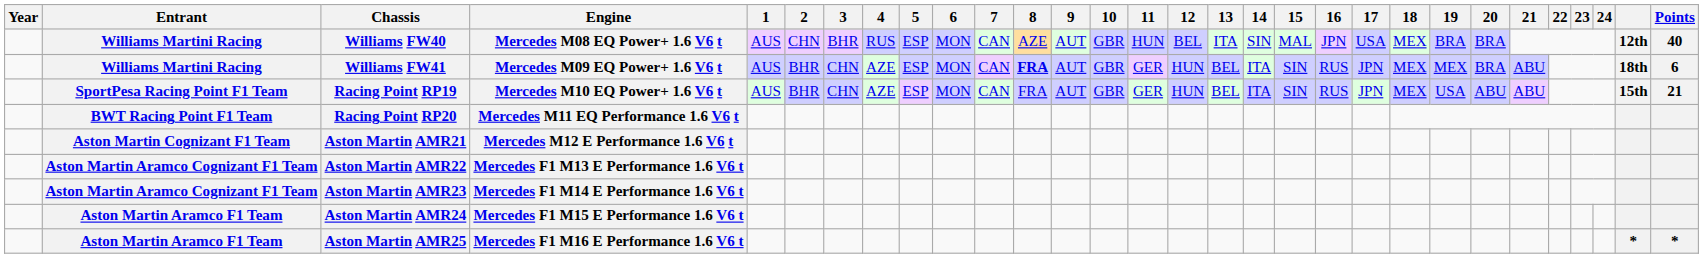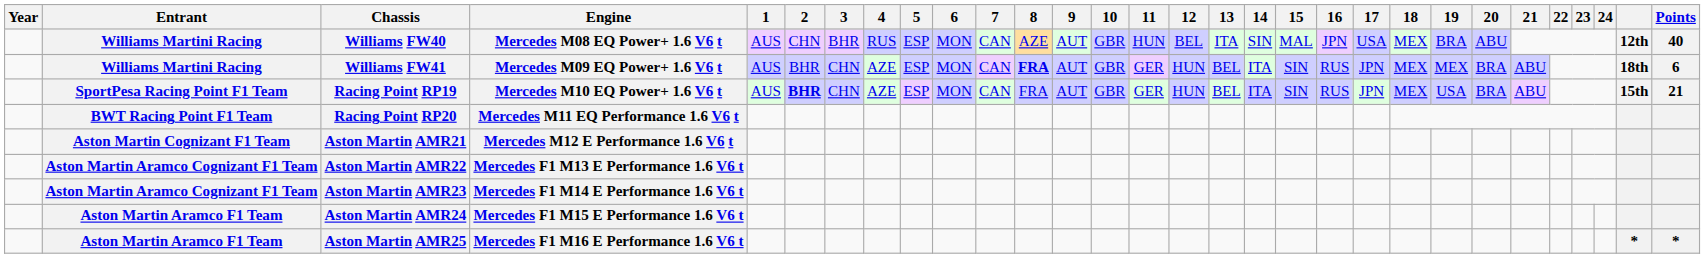(1490, 41) BRA -> (1491, 41) ABU
(804, 91) normal -> (804, 91) bold
(1490, 91) ABU -> (1491, 91) BRA
